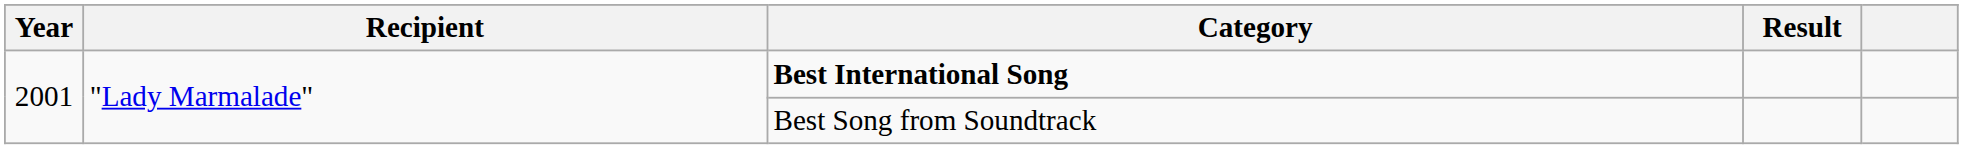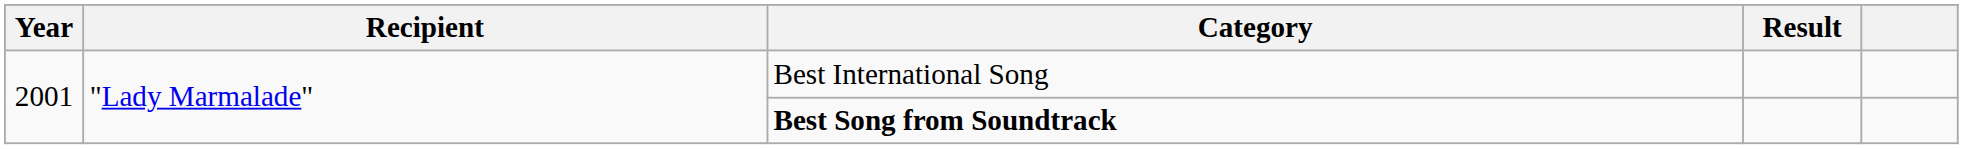(921, 73) bold -> (911, 73) normal
(935, 119) normal -> (945, 119) bold
